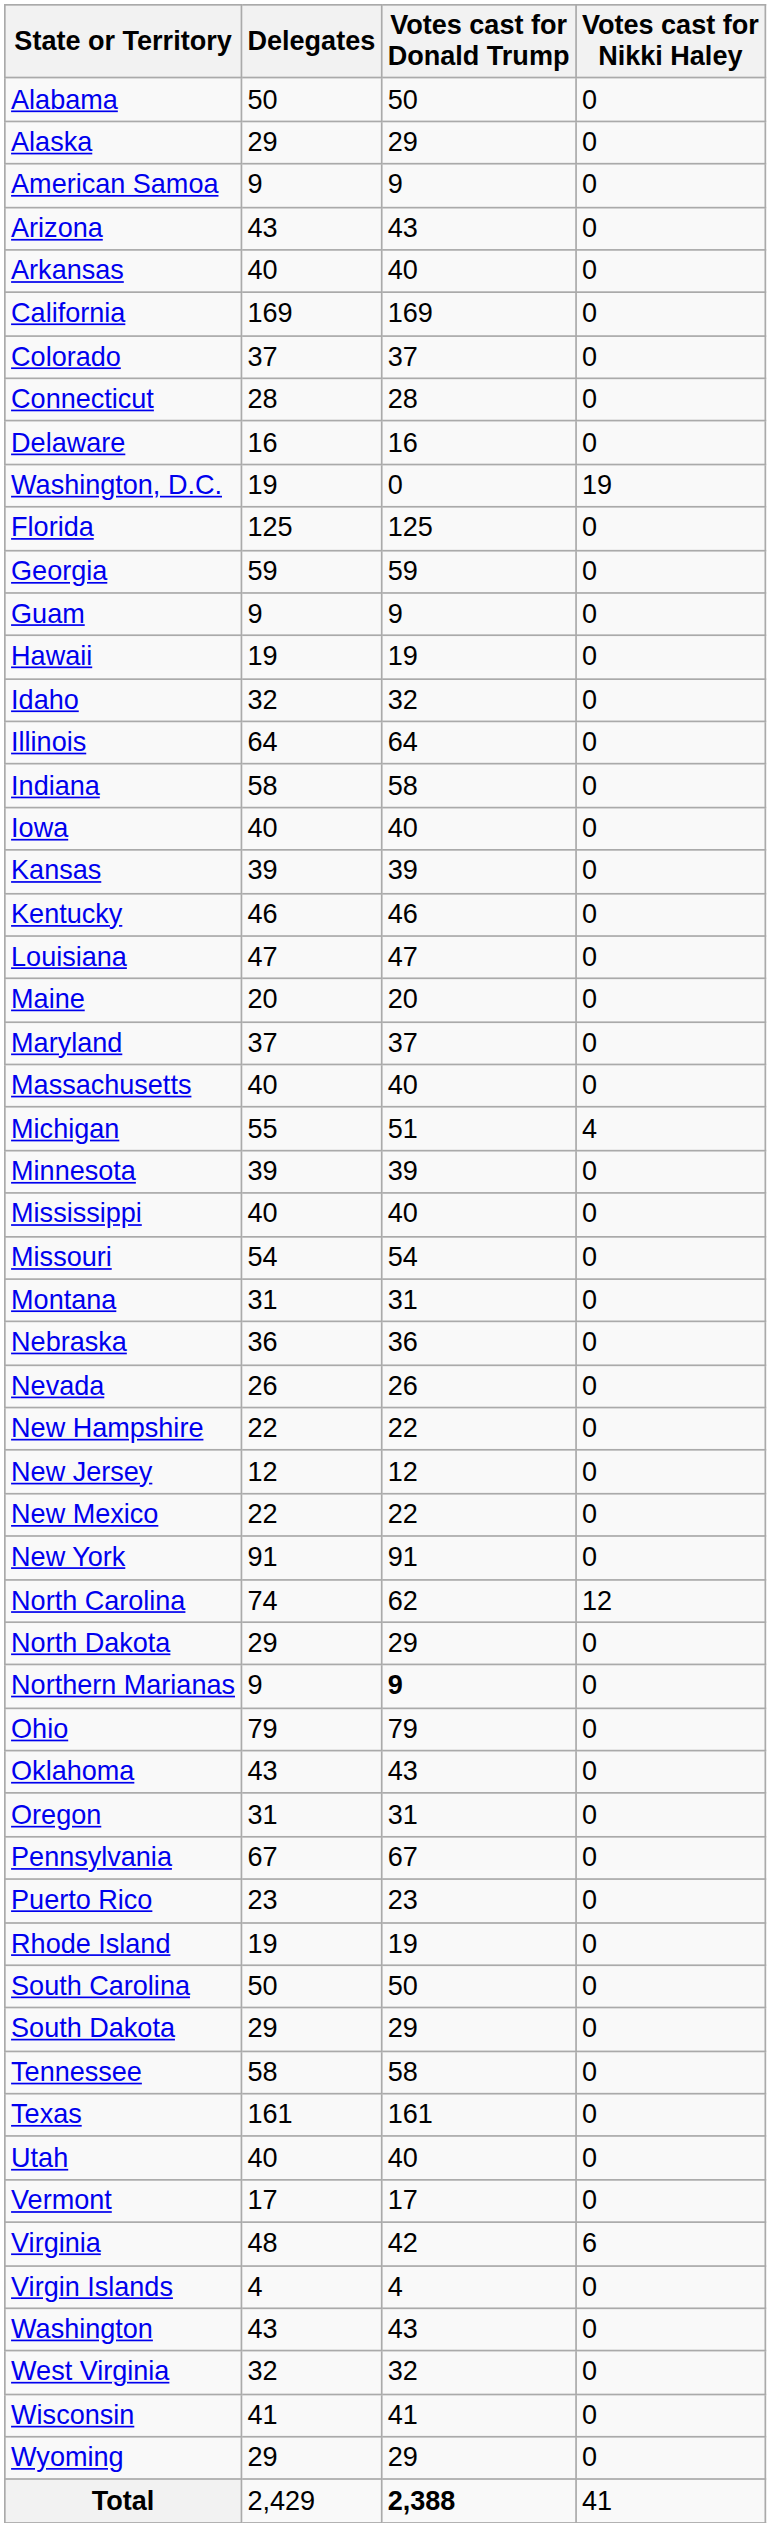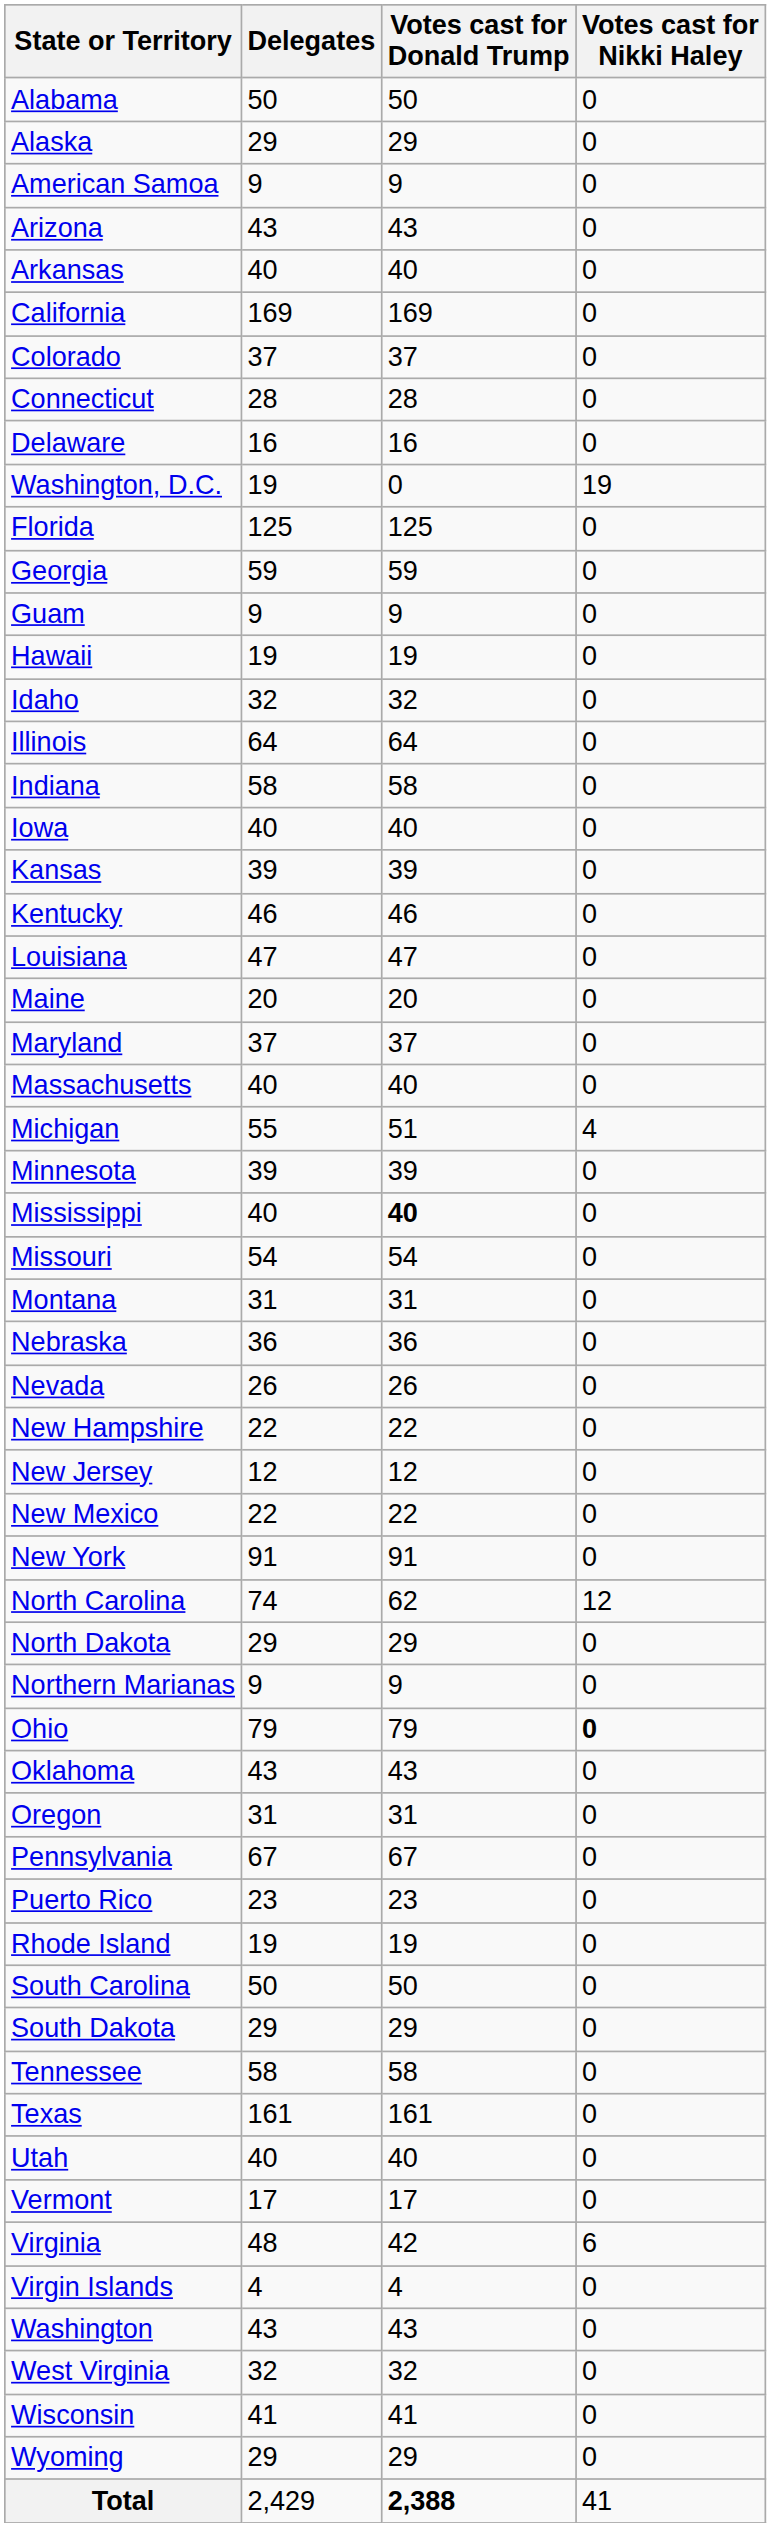(403, 1214) normal -> (403, 1214) bold
(395, 1685) bold -> (395, 1685) normal
(589, 1728) normal -> (589, 1728) bold
